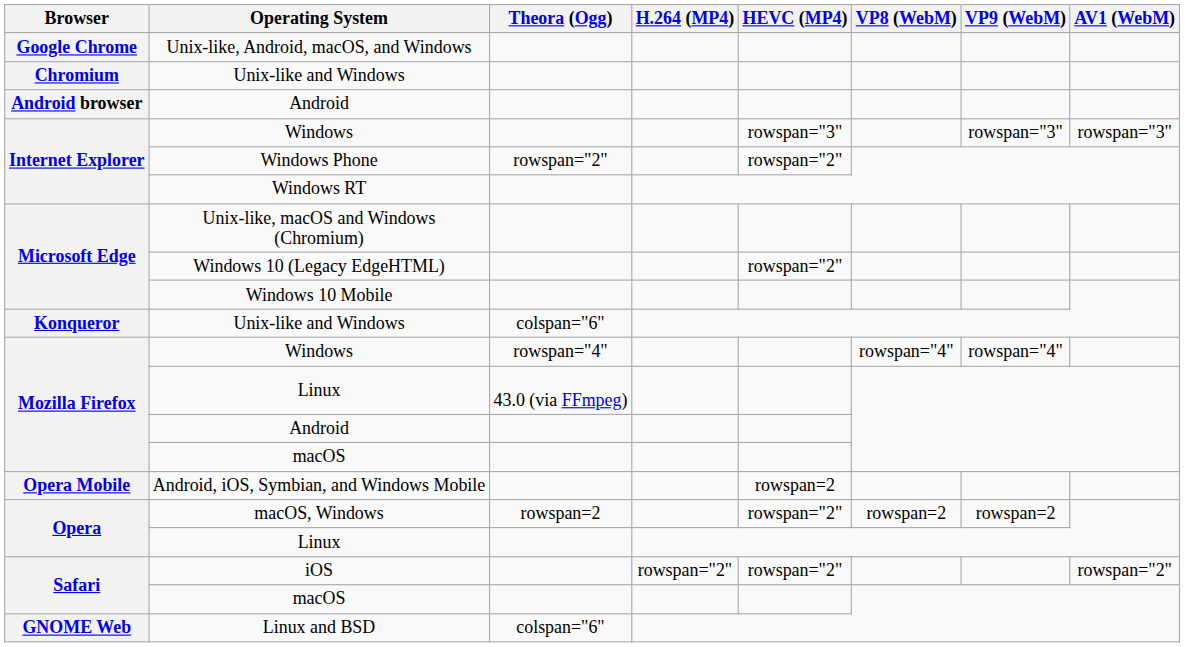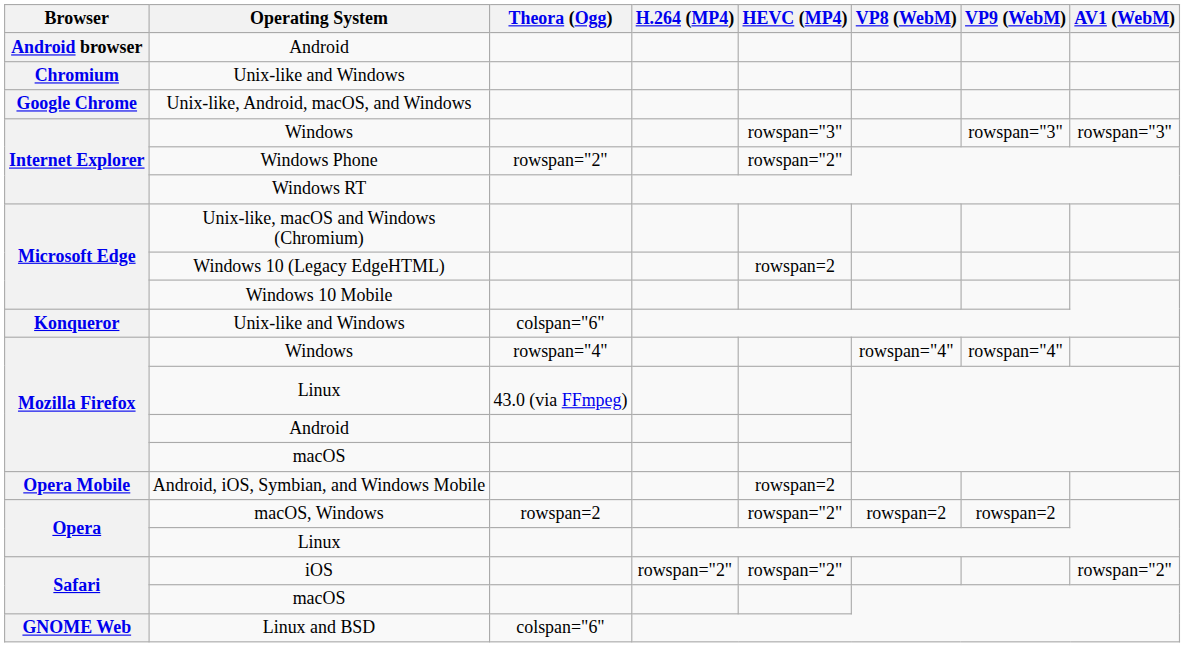rows swapped: (77, 103) <-> (77, 47)
(795, 266) rowspan="2" -> (795, 266) rowspan=2
